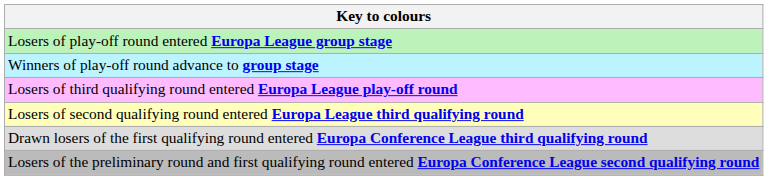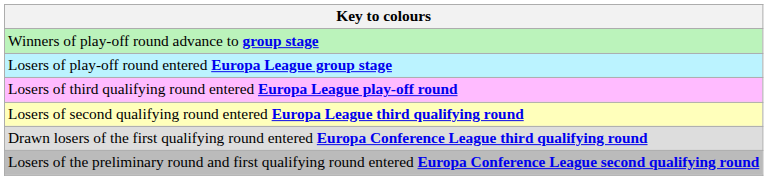(200, 41) Losers of play-off round entered Europa League group stage -> (163, 41) Winners of play-off round advance to group stage
(163, 65) Winners of play-off round advance to group stage -> (200, 65) Losers of play-off round entered Europa League group stage
